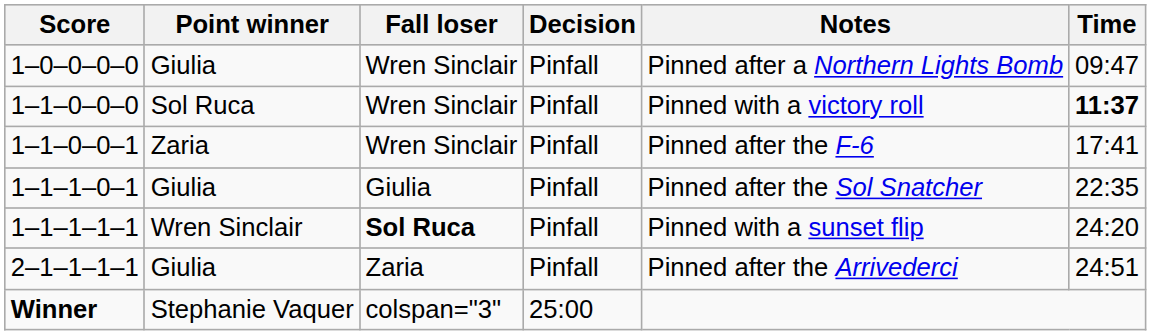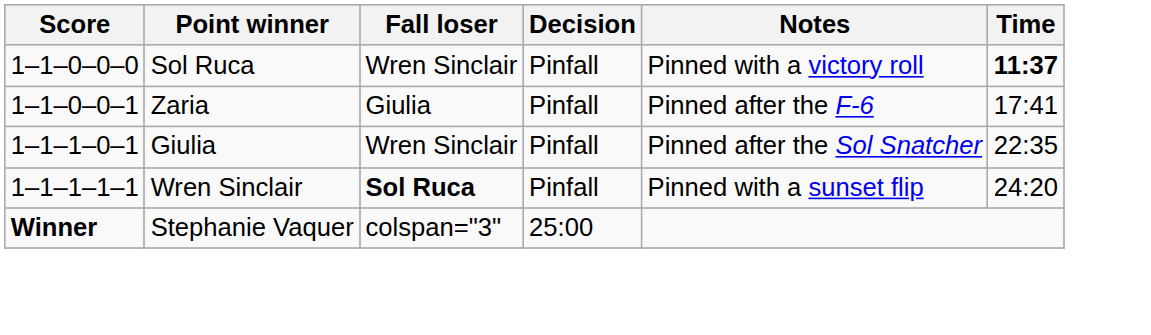- row: (75, 65)
(441, 146) Wren Sinclair -> (398, 106) Giulia
(398, 187) Giulia -> (441, 146) Wren Sinclair
- row: (75, 268)
